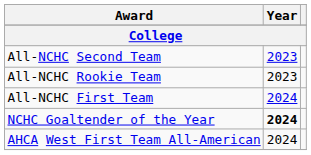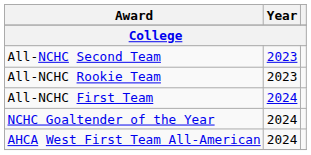(282, 119) bold -> (282, 119) normal
